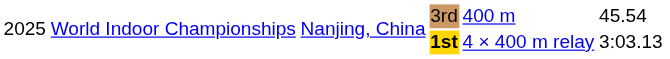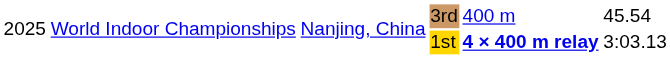(444, 42) bold -> (443, 42) normal
(528, 42) normal -> (531, 42) bold
